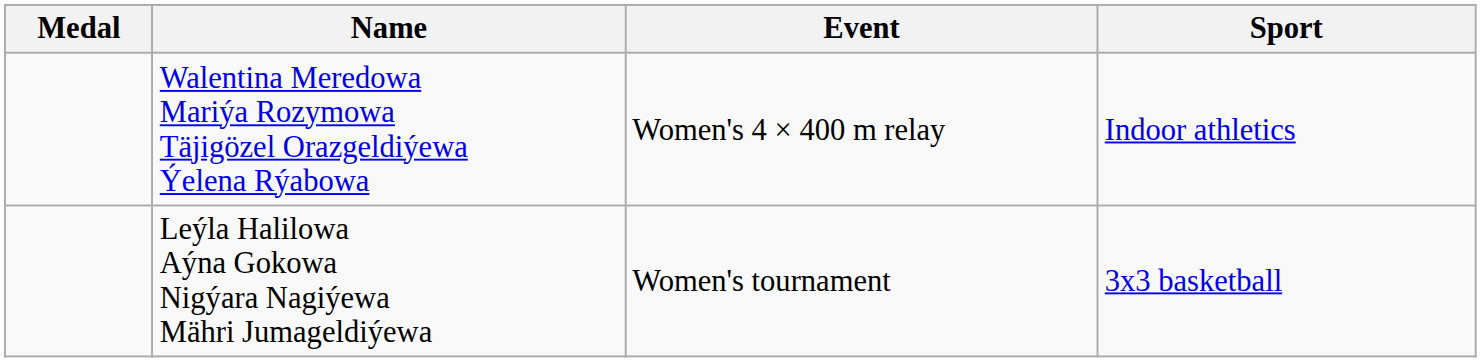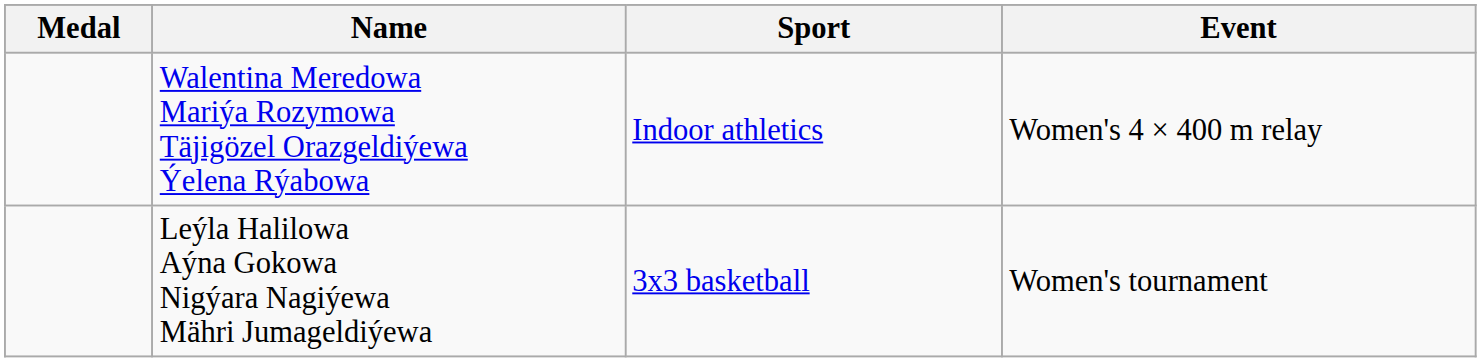columns swapped: (1286, 28) <-> (861, 28)
